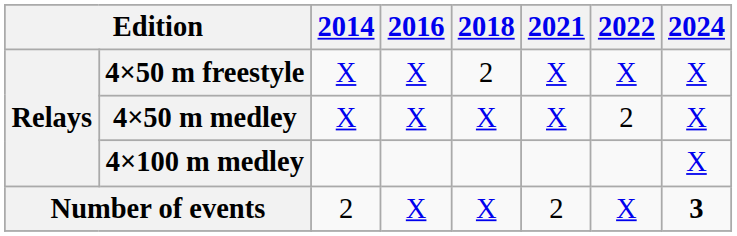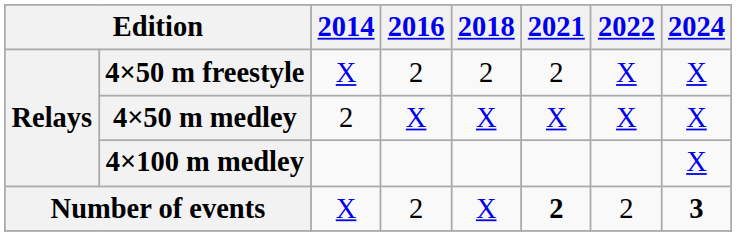(416, 72) X -> (416, 72) 2
(556, 72) X -> (556, 72) 2
(346, 117) X -> (346, 117) 2
(626, 117) 2 -> (626, 117) X
(346, 207) 2 -> (346, 207) X
(416, 207) X -> (416, 207) 2
(556, 207) normal -> (556, 207) bold
(626, 207) X -> (626, 207) 2
